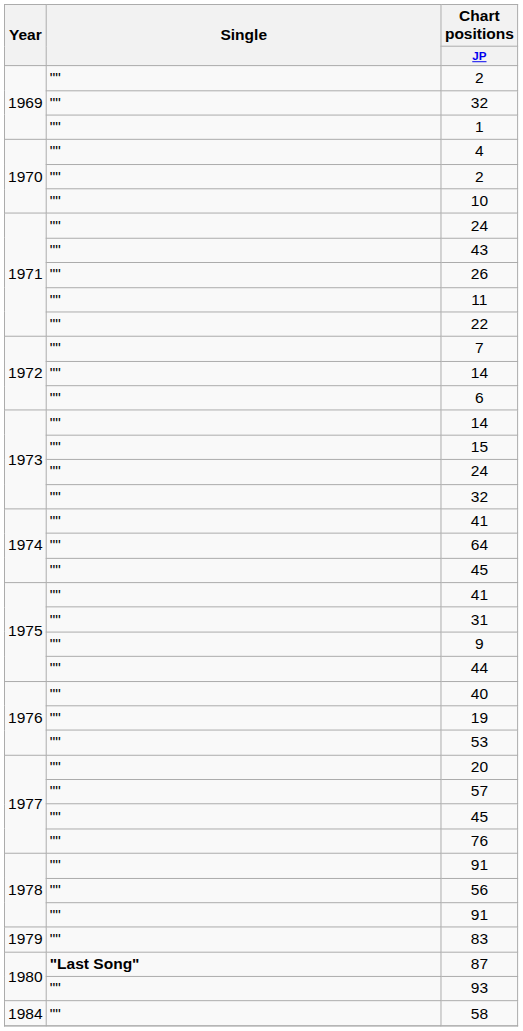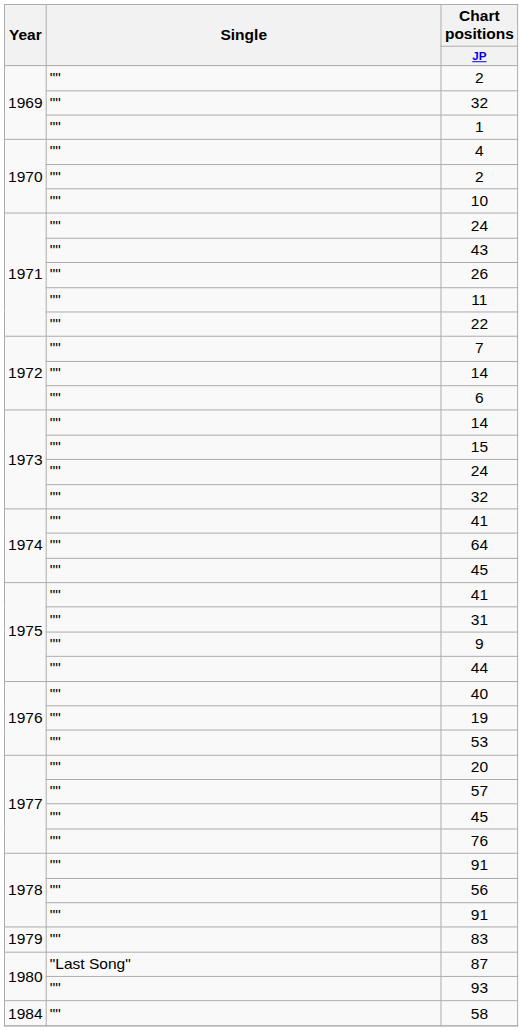(95, 964) bold -> (90, 964) normal
